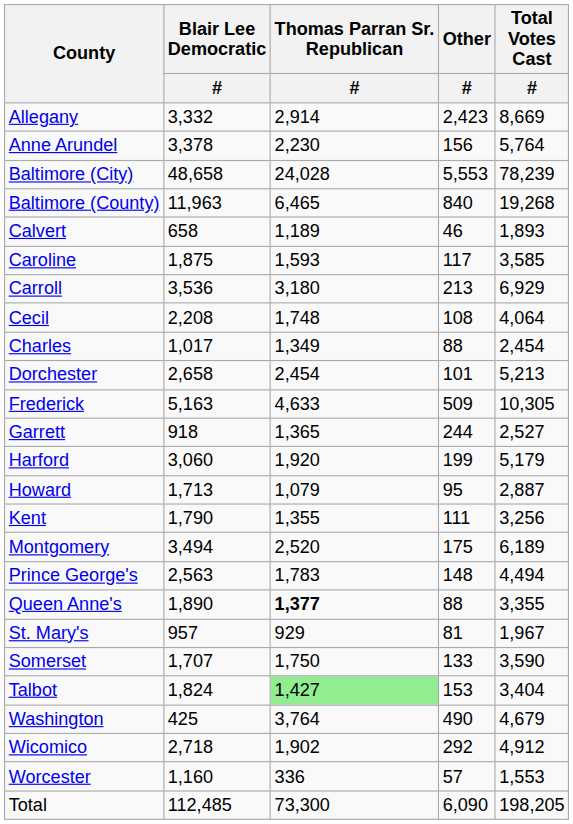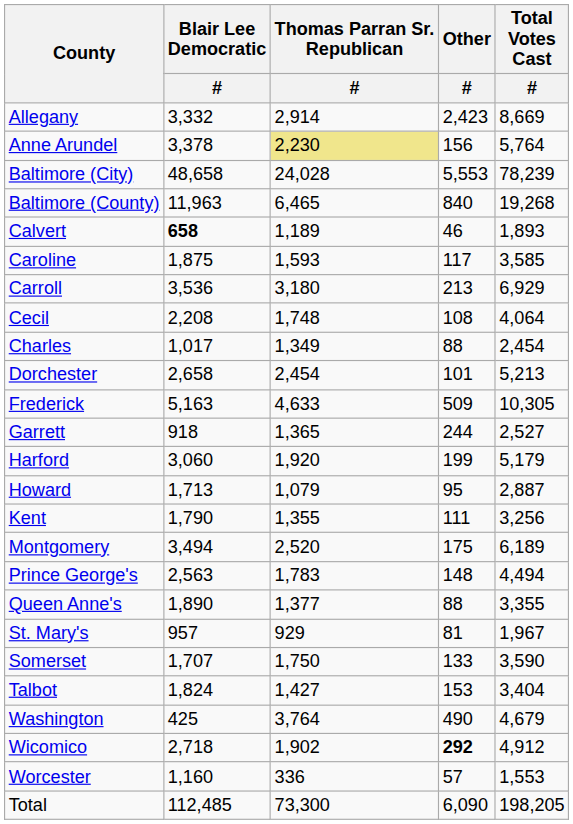(297, 145) no background -> (297, 145) khaki background
(183, 231) normal -> (183, 231) bold
(297, 604) bold -> (297, 604) normal
(297, 690) lightgreen background -> (297, 690) no background
(458, 747) normal -> (458, 747) bold
